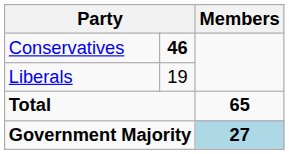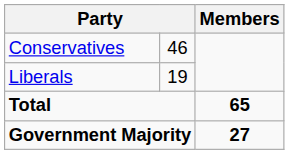(177, 47) bold -> (177, 47) normal
(240, 134) lightblue background -> (240, 134) no background
